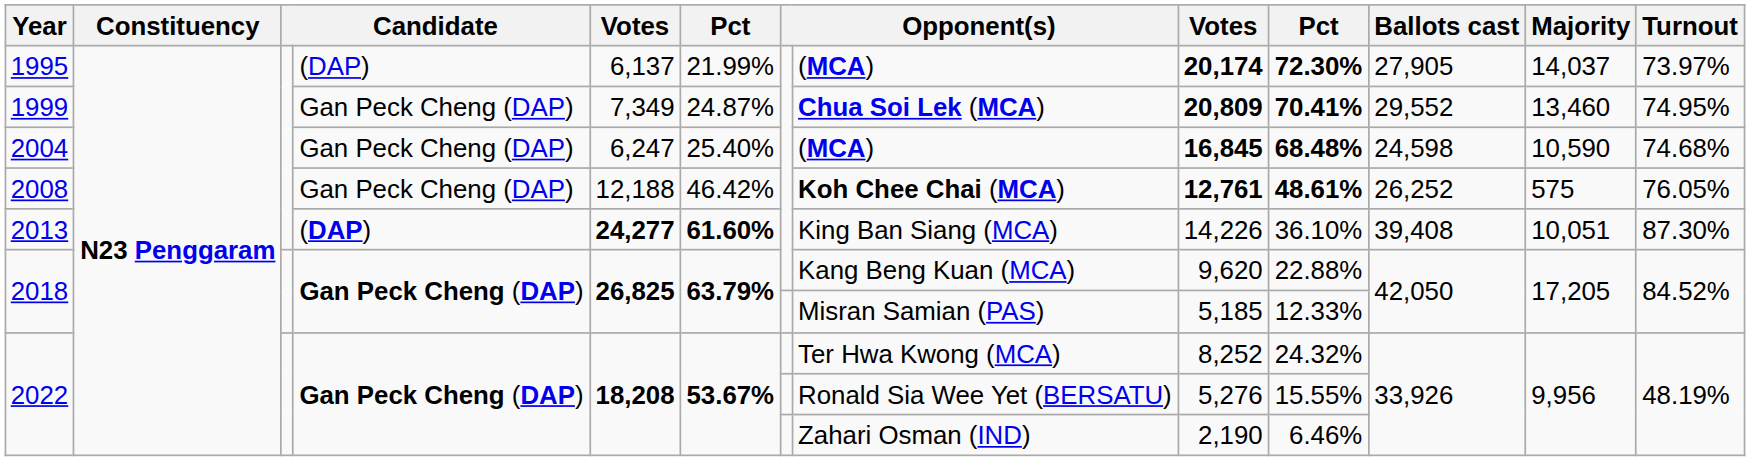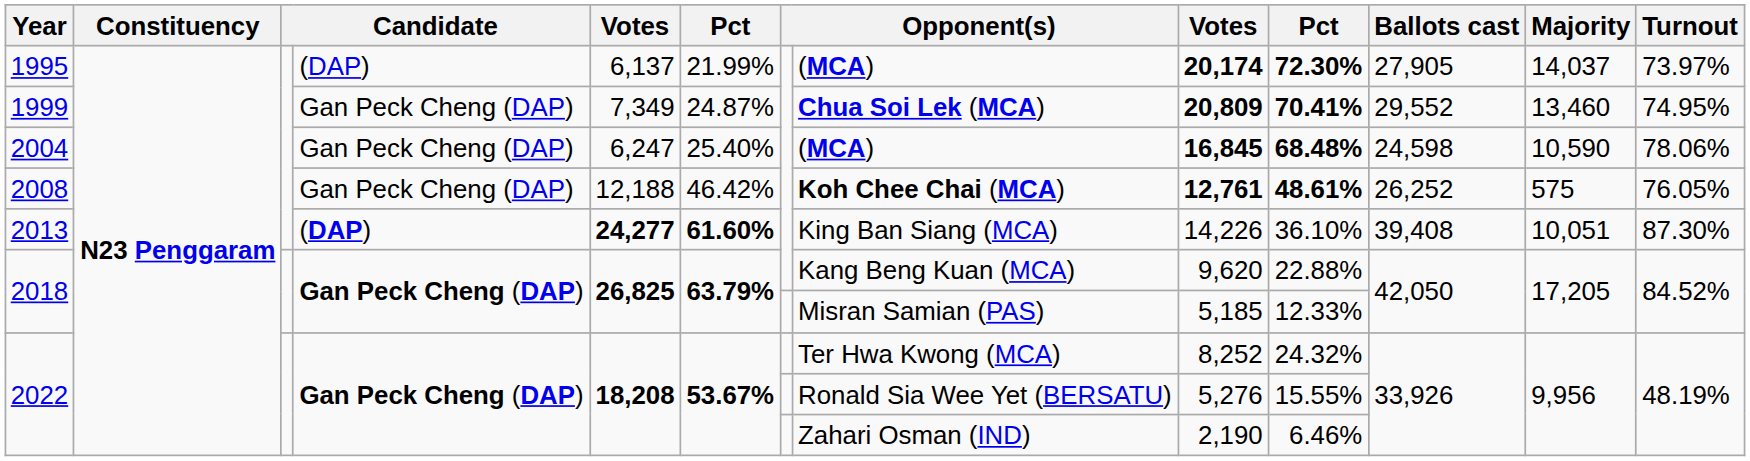(1686, 148) 74.68% -> (1686, 148) 78.06%
